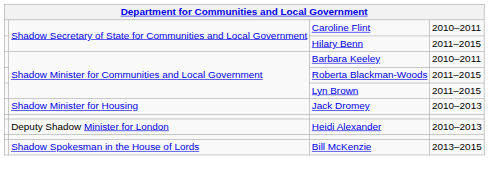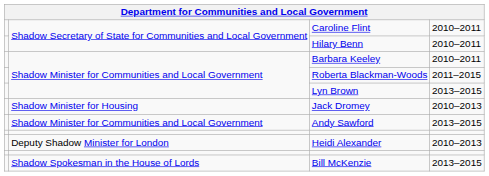(456, 43) 2011–2015 -> (456, 43) 2010–2011
(456, 91) 2011–2015 -> (457, 91) 2013–2015
+ row: (137, 122)
